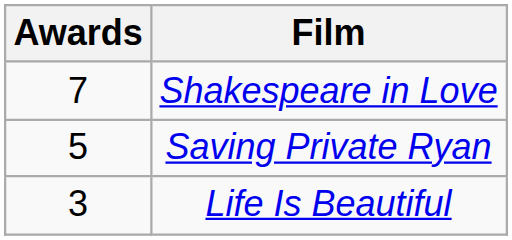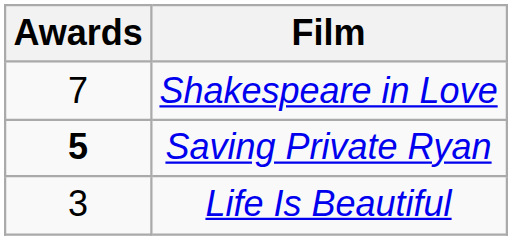(78, 147) normal -> (78, 147) bold
